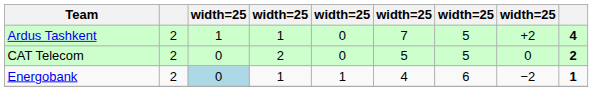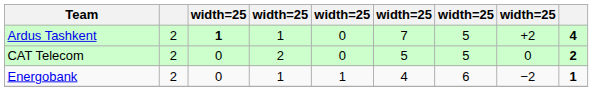(219, 36) normal -> (219, 36) bold
(219, 77) lightblue background -> (219, 77) no background
